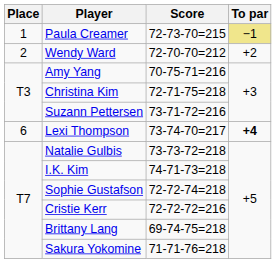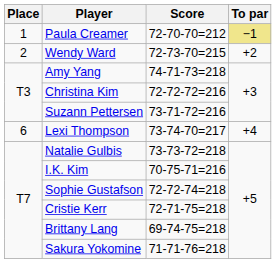(187, 33) 72-73-70=215 -> (187, 33) 72-70-70=212
(187, 53) 72-70-70=212 -> (187, 53) 72-73-70=215
(187, 72) 70-75-71=216 -> (187, 72) 74-71-73=218
(187, 92) 72-71-75=218 -> (187, 92) 72-72-72=216
(250, 131) bold -> (250, 131) normal
(187, 170) 74-71-73=218 -> (187, 170) 70-75-71=216
(187, 209) 72-72-72=216 -> (187, 209) 72-71-75=218
